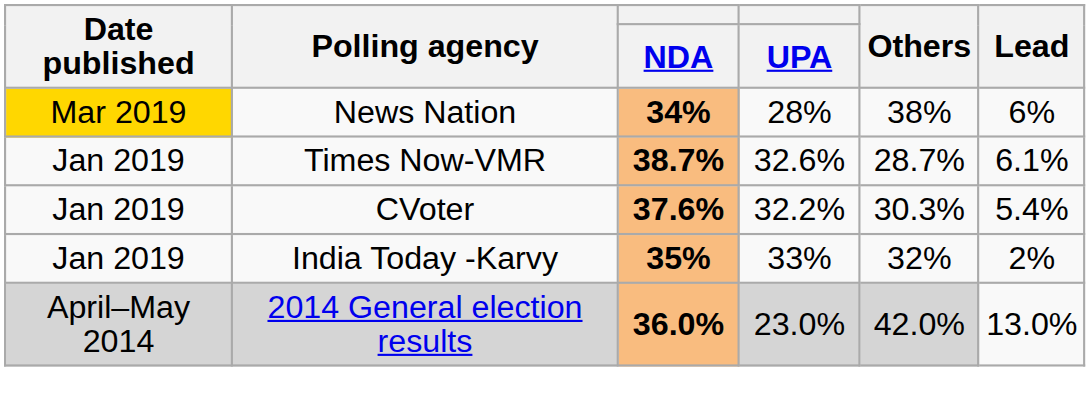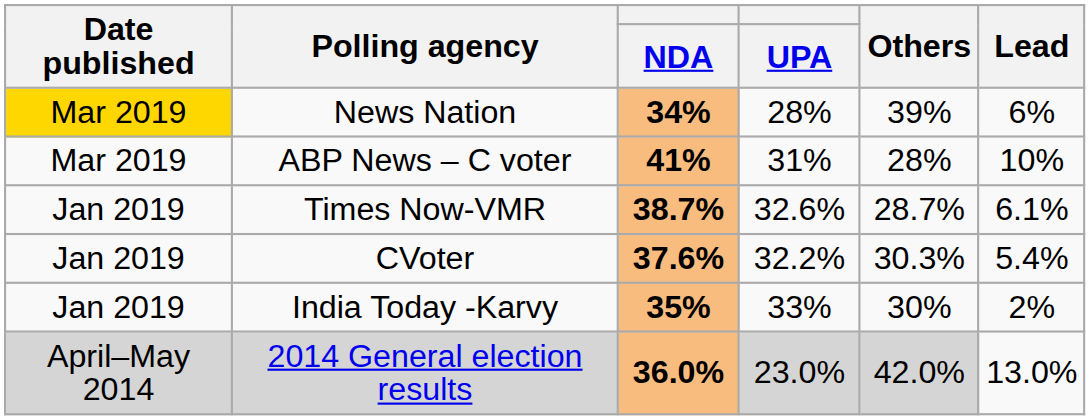(919, 111) 38% -> (919, 111) 39%
+ row: (425, 160)
(919, 258) 32% -> (919, 307) 30%
